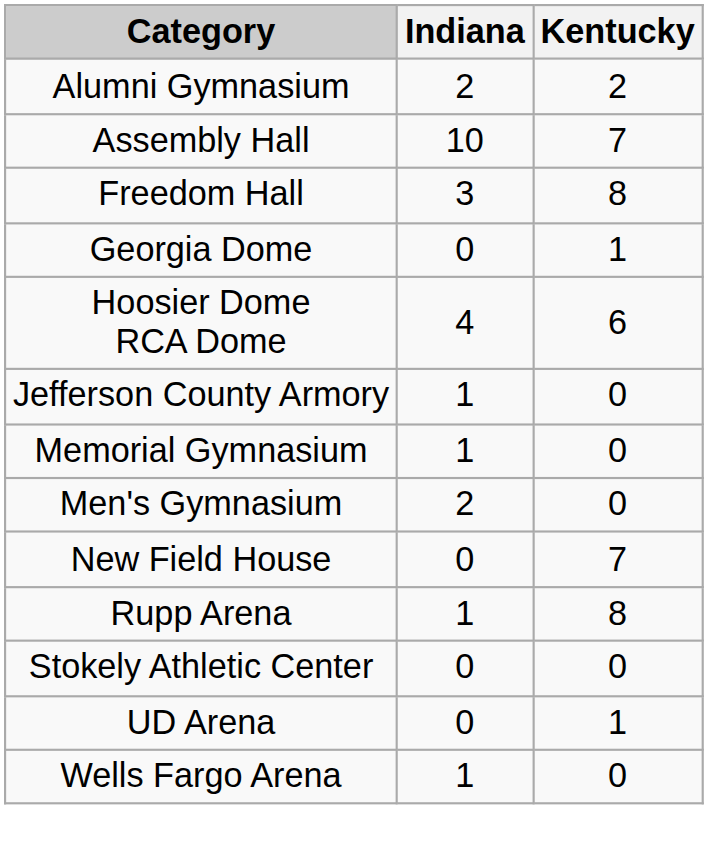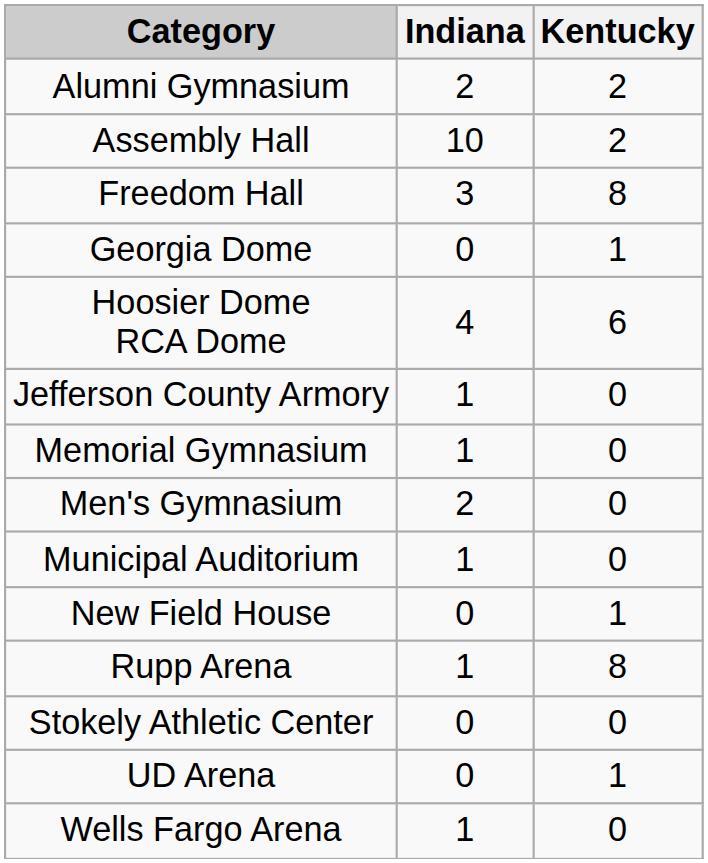(618, 140) 7 -> (618, 140) 2
+ row: (201, 558)
(618, 558) 7 -> (618, 613) 1
